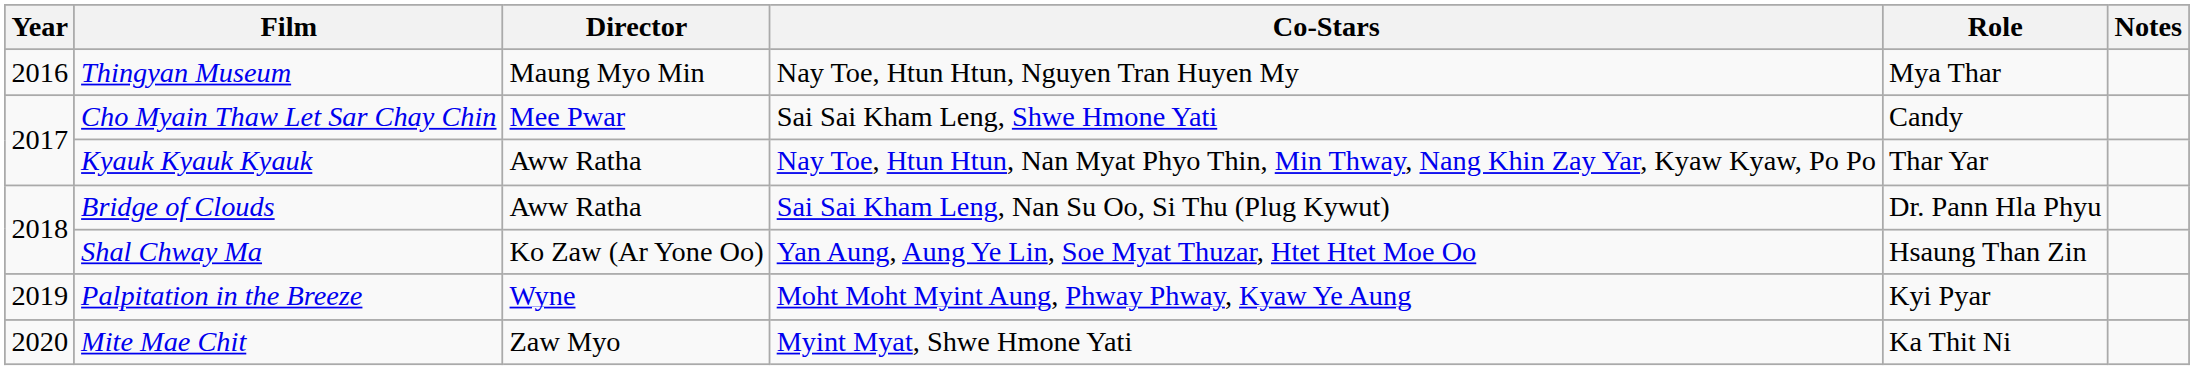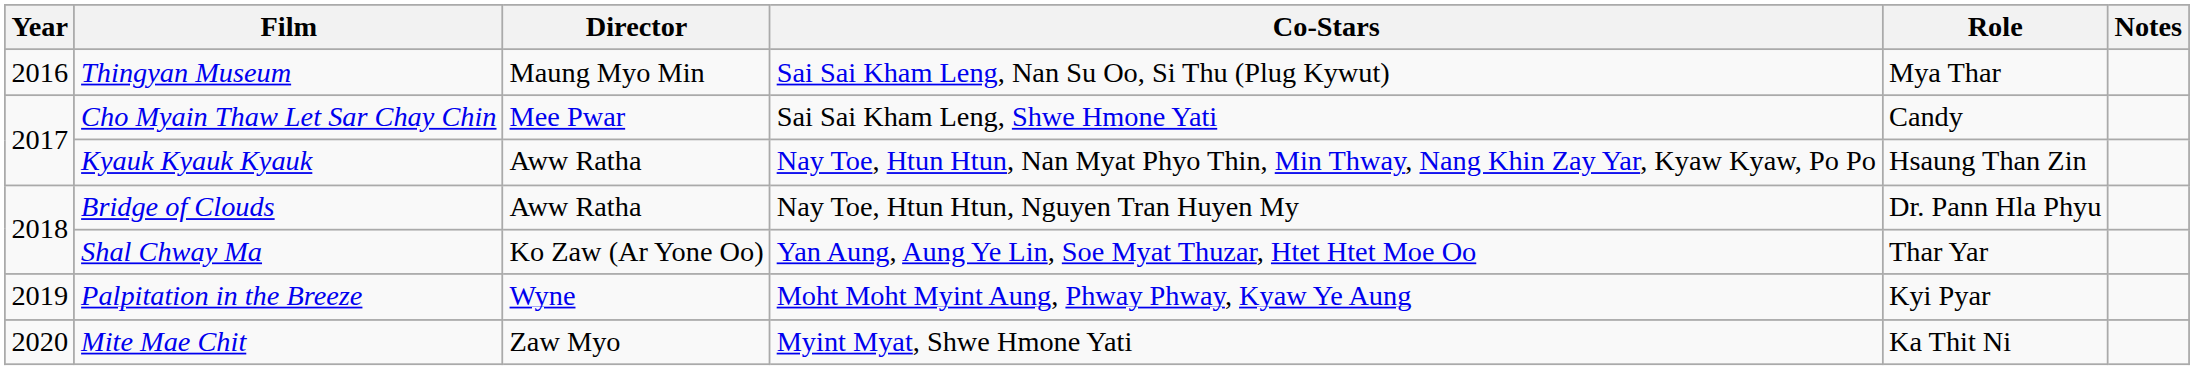(1038, 71) Nay Toe, Htun Htun, Nguyen Tran Huyen My -> (1083, 71) Sai Sai Kham Leng, Nan Su Oo, Si Thu (Plug Kywut)
(1939, 161) Thar Yar -> (1988, 161) Hsaung Than Zin
(1083, 206) Sai Sai Kham Leng, Nan Su Oo, Si Thu (Plug Kywut) -> (1038, 206) Nay Toe, Htun Htun, Nguyen Tran Huyen My
(1988, 251) Hsaung Than Zin -> (1939, 251) Thar Yar
